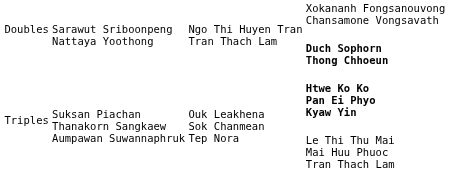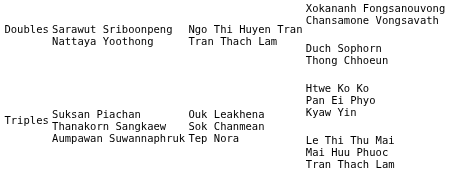(347, 54) bold -> (347, 54) normal
(341, 100) bold -> (341, 100) normal
